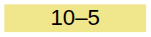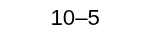(75, 18) khaki background -> (75, 18) no background
